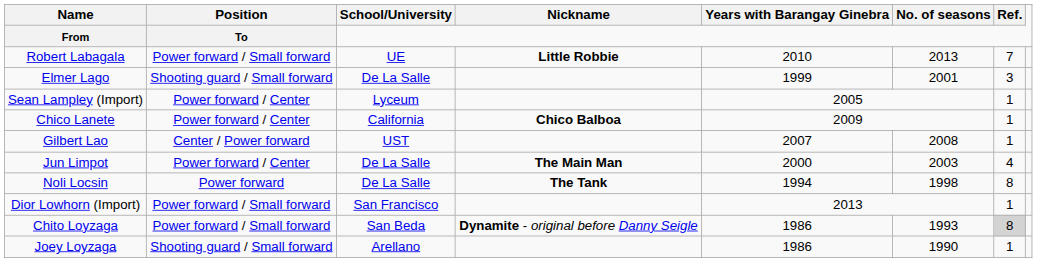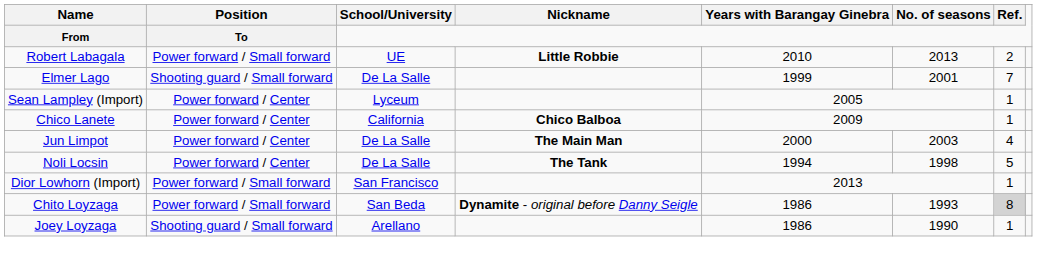(1010, 57) 7 -> (1010, 57) 2
(1010, 78) 3 -> (1010, 78) 7
- row: (75, 141)
(241, 183) Power forward -> (241, 162) Power forward / Center
(1010, 183) 8 -> (1010, 162) 5
